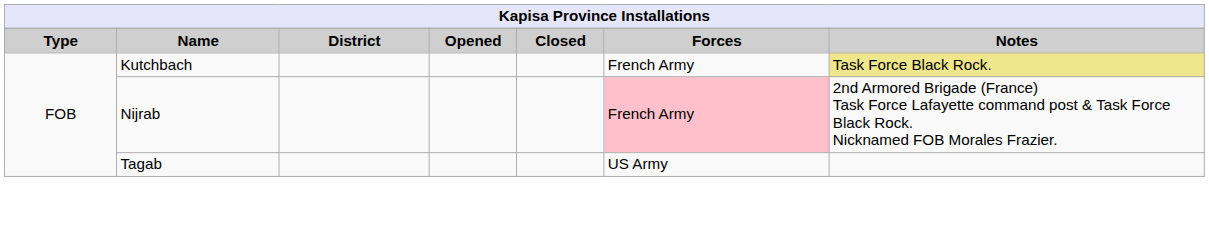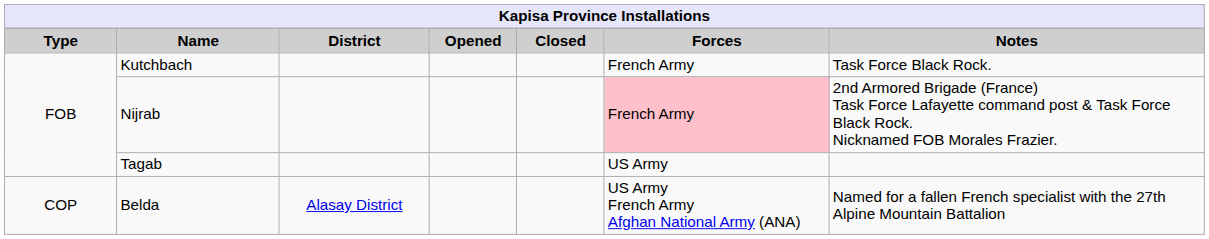(912, 64) khaki background -> (912, 64) no background
+ row: (140, 205)
